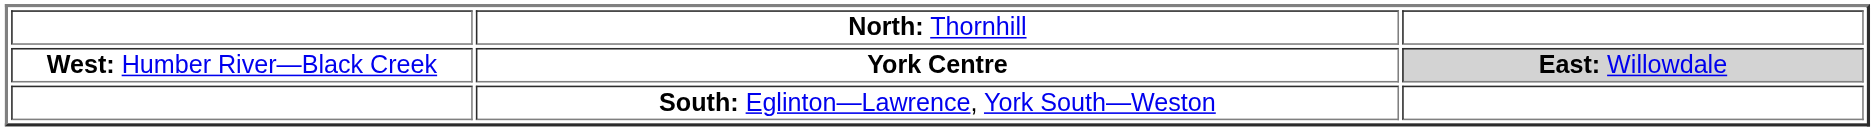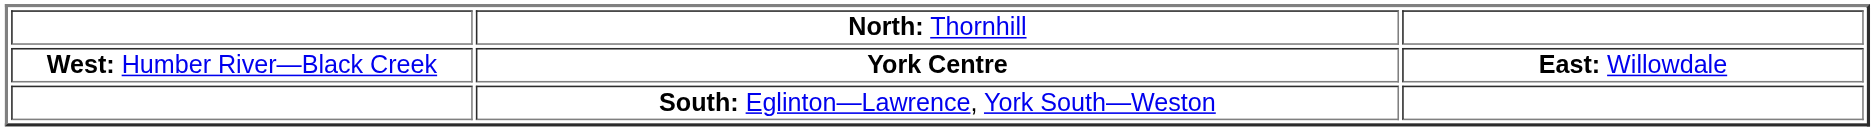(1633, 64) lightgrey background -> (1633, 64) no background
